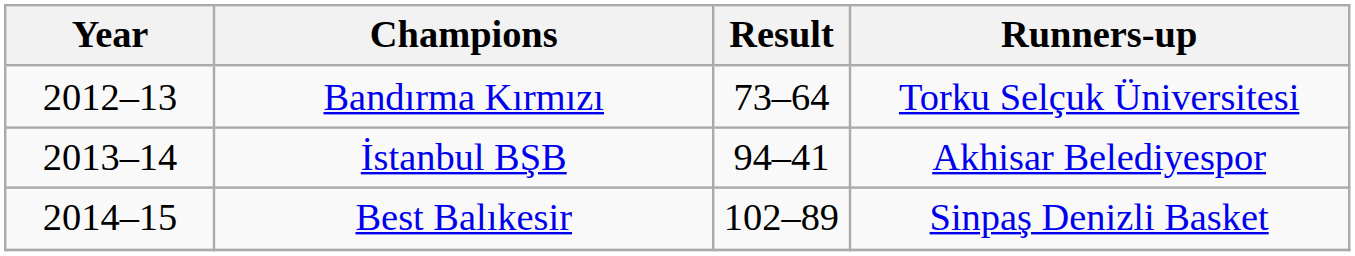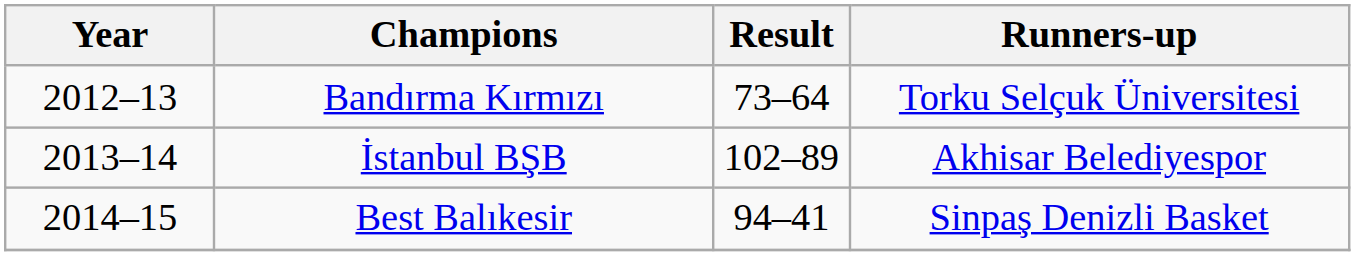(781, 156) 94–41 -> (781, 156) 102–89
(781, 217) 102–89 -> (781, 217) 94–41
